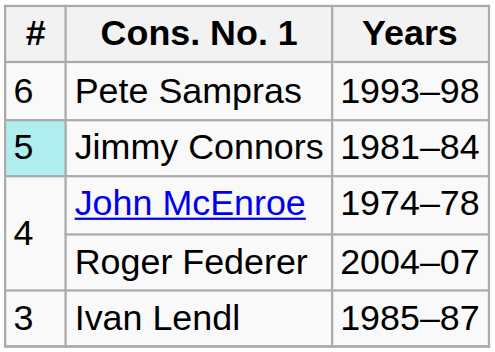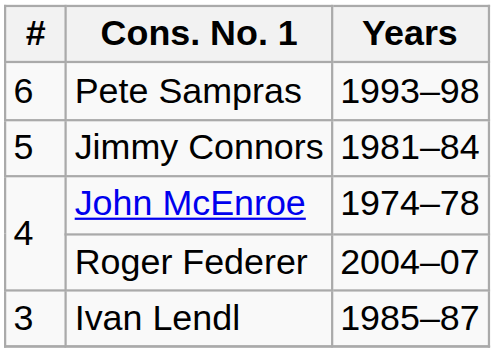(23, 147) paleturquoise background -> (23, 147) no background
